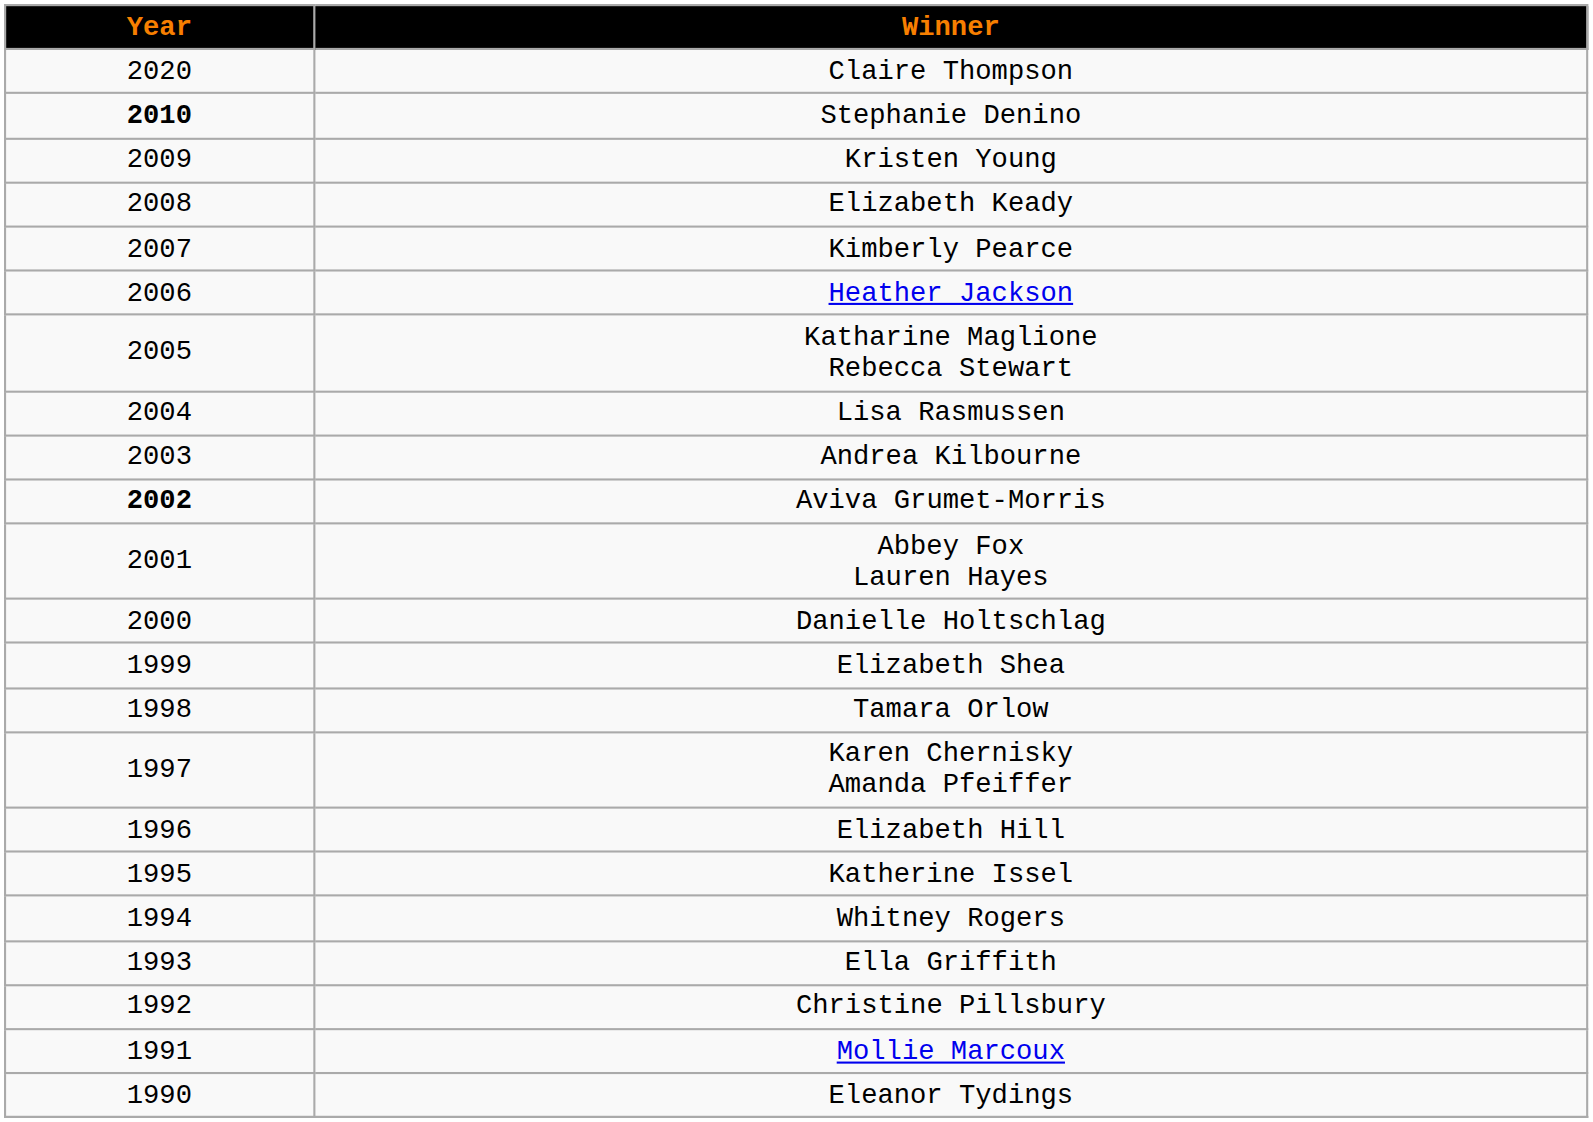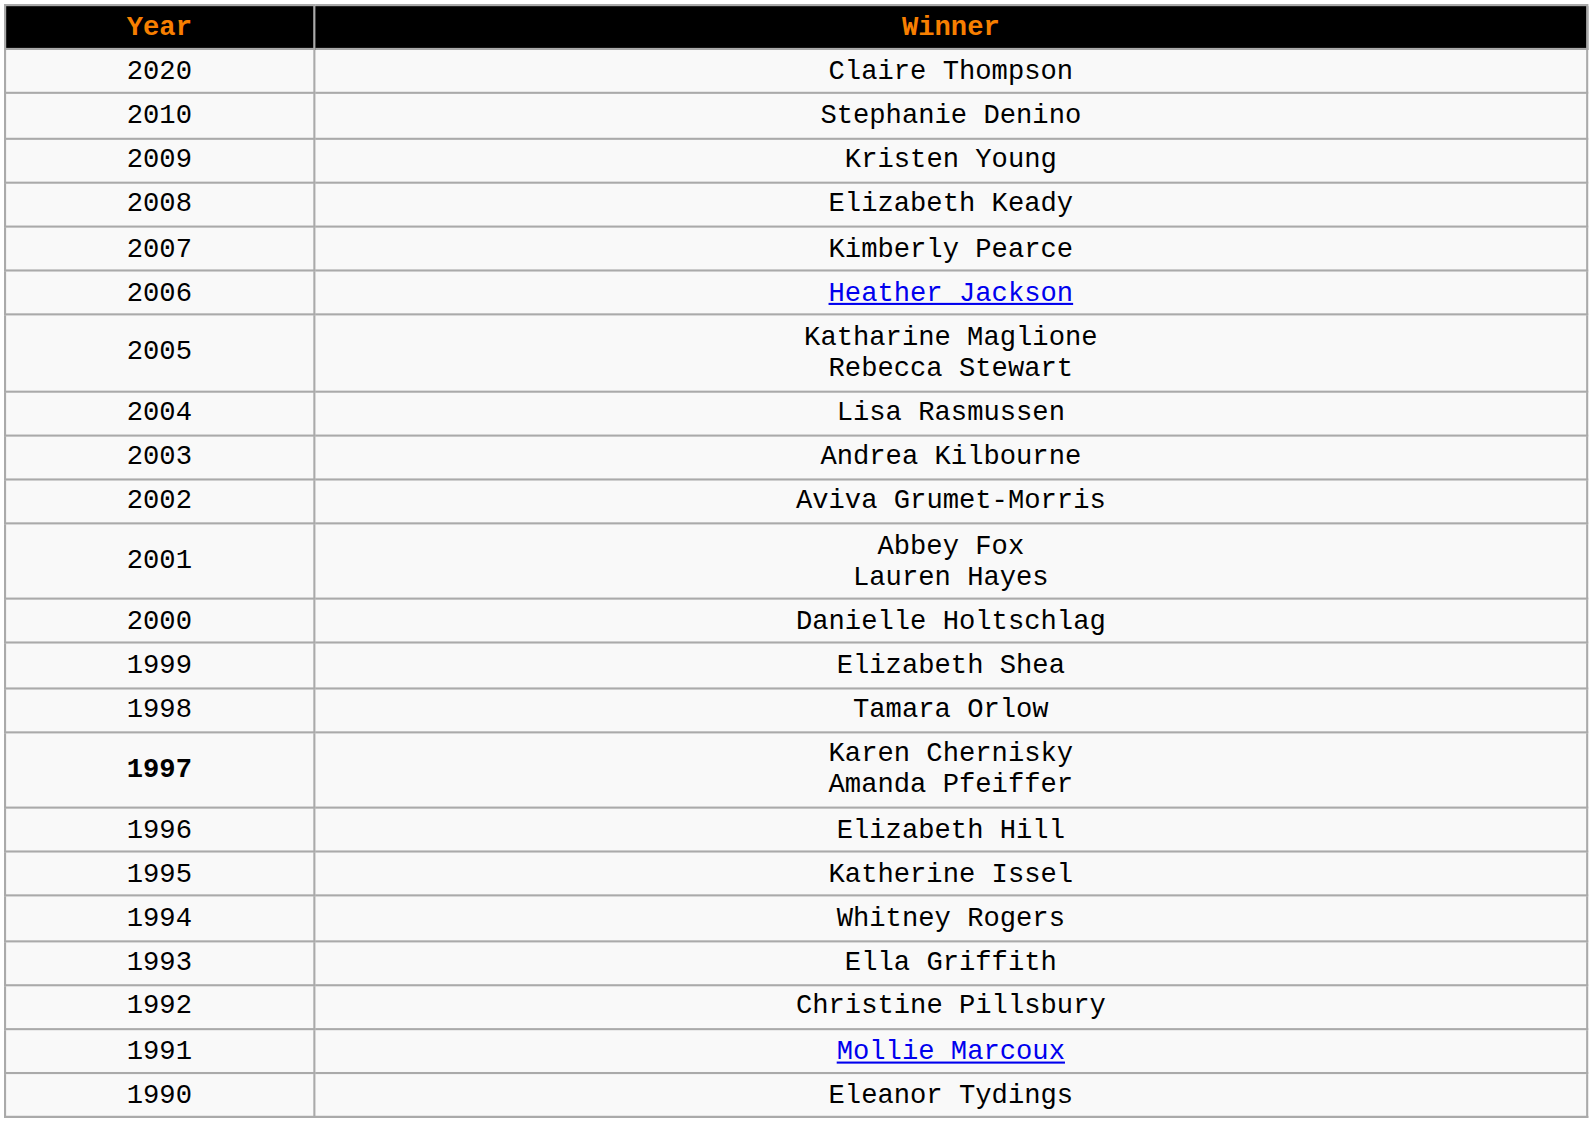(159, 116) bold -> (159, 116) normal
(159, 501) bold -> (159, 501) normal
(159, 770) normal -> (159, 770) bold
